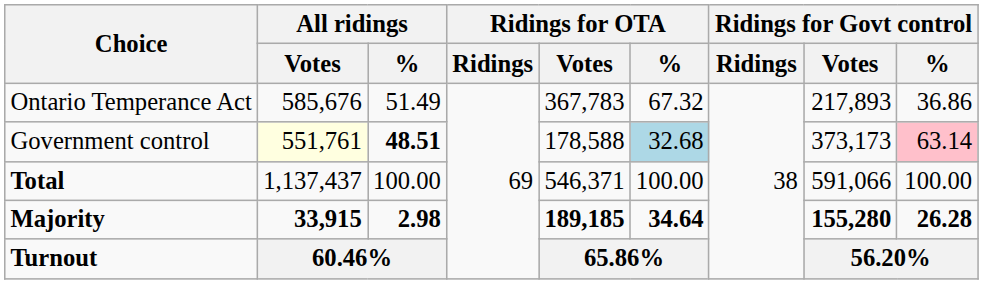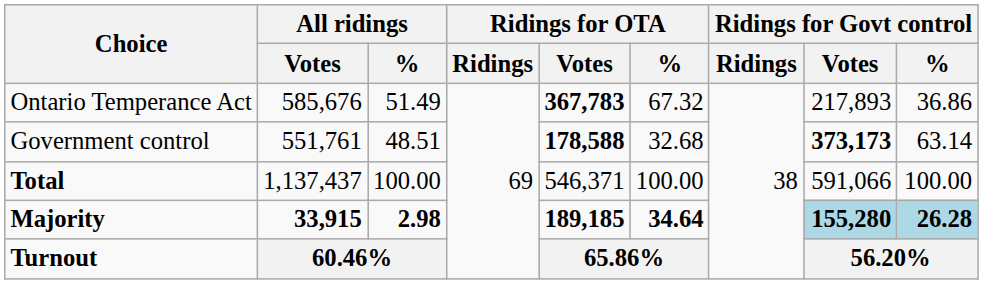(584, 102) normal -> (584, 102) bold
(322, 141) lightyellow background -> (322, 141) no background
(413, 141) bold -> (413, 141) normal
(584, 141) normal -> (584, 141) bold
(676, 141) lightblue background -> (676, 141) no background
(851, 141) normal -> (851, 141) bold
(944, 141) pink background -> (944, 141) no background
(851, 219) no background -> (851, 219) lightblue background
(944, 219) no background -> (944, 219) lightblue background
